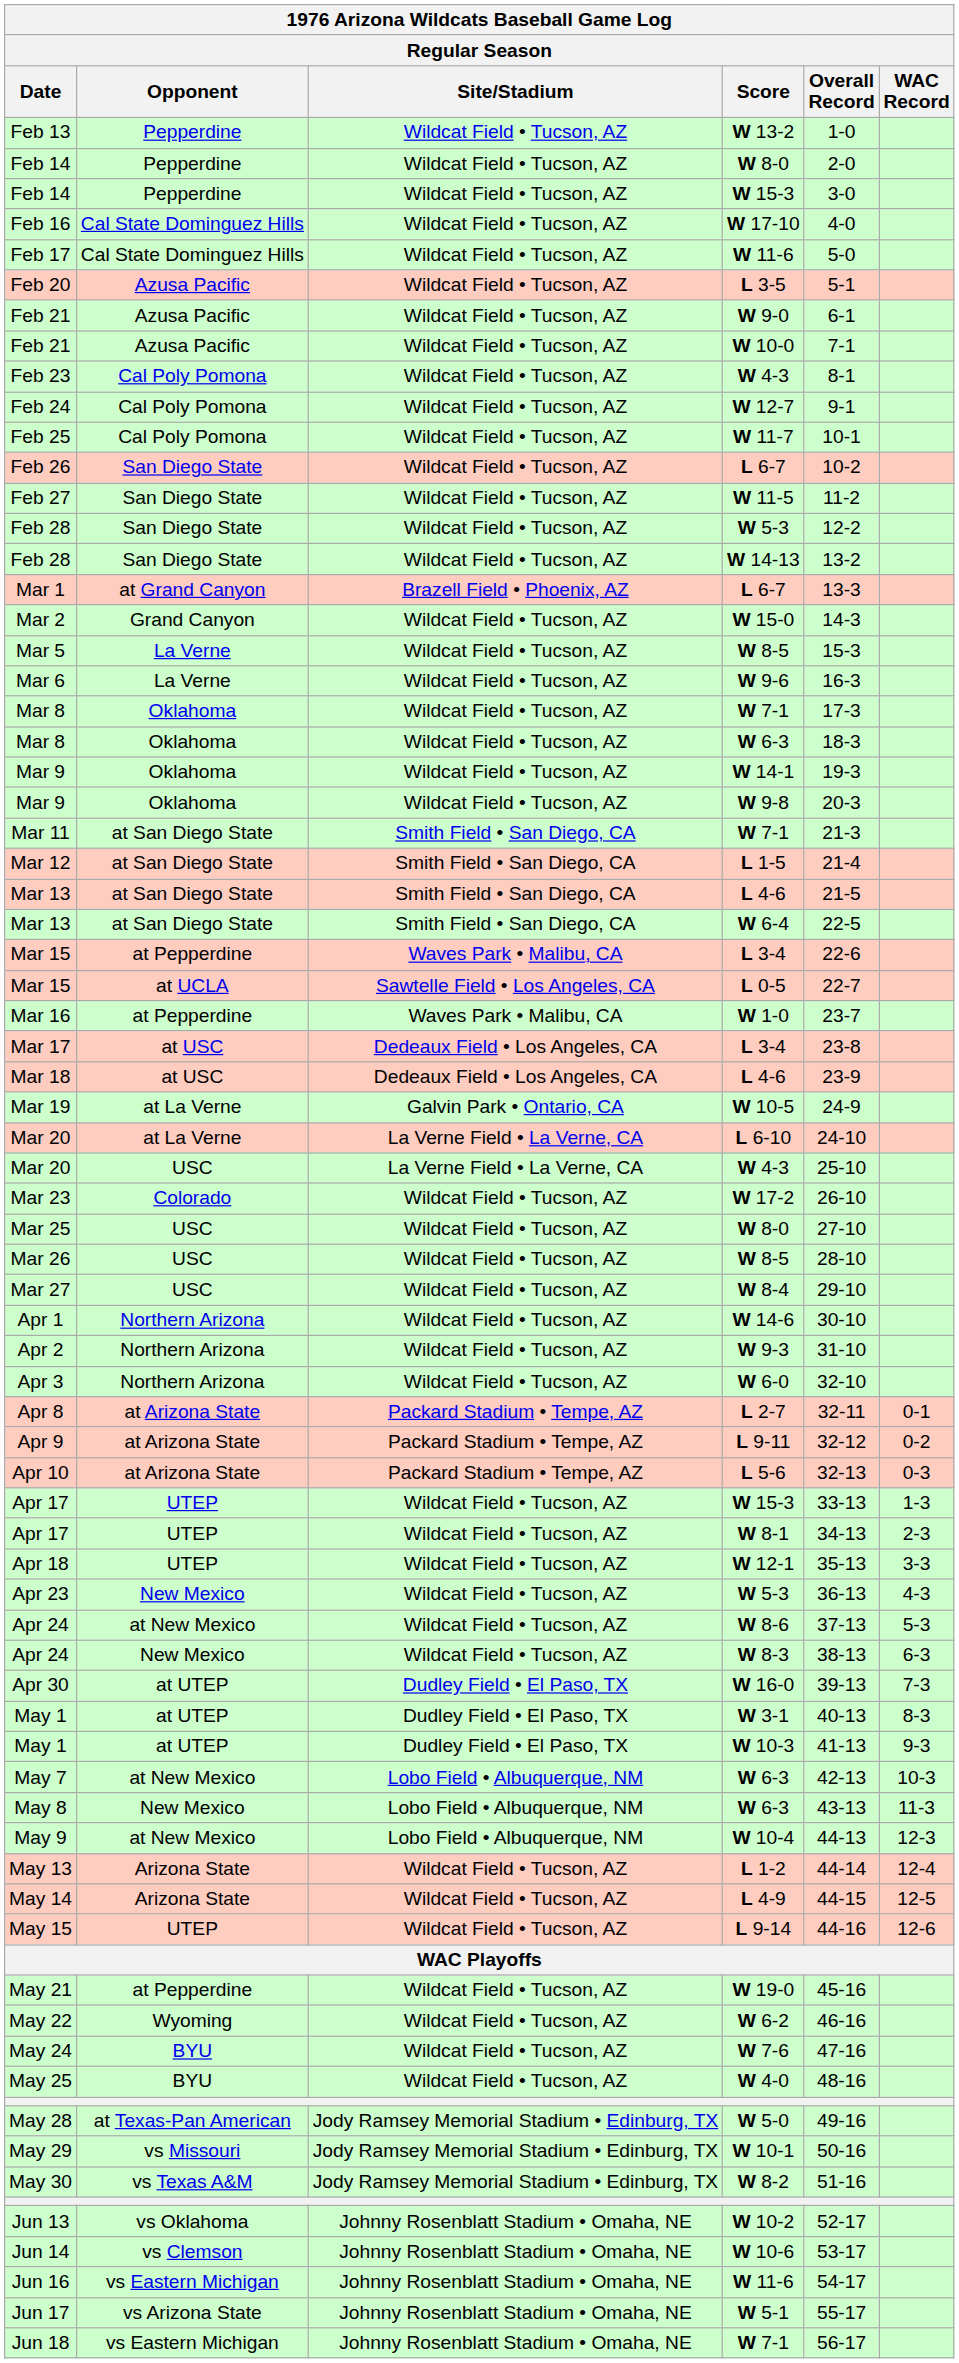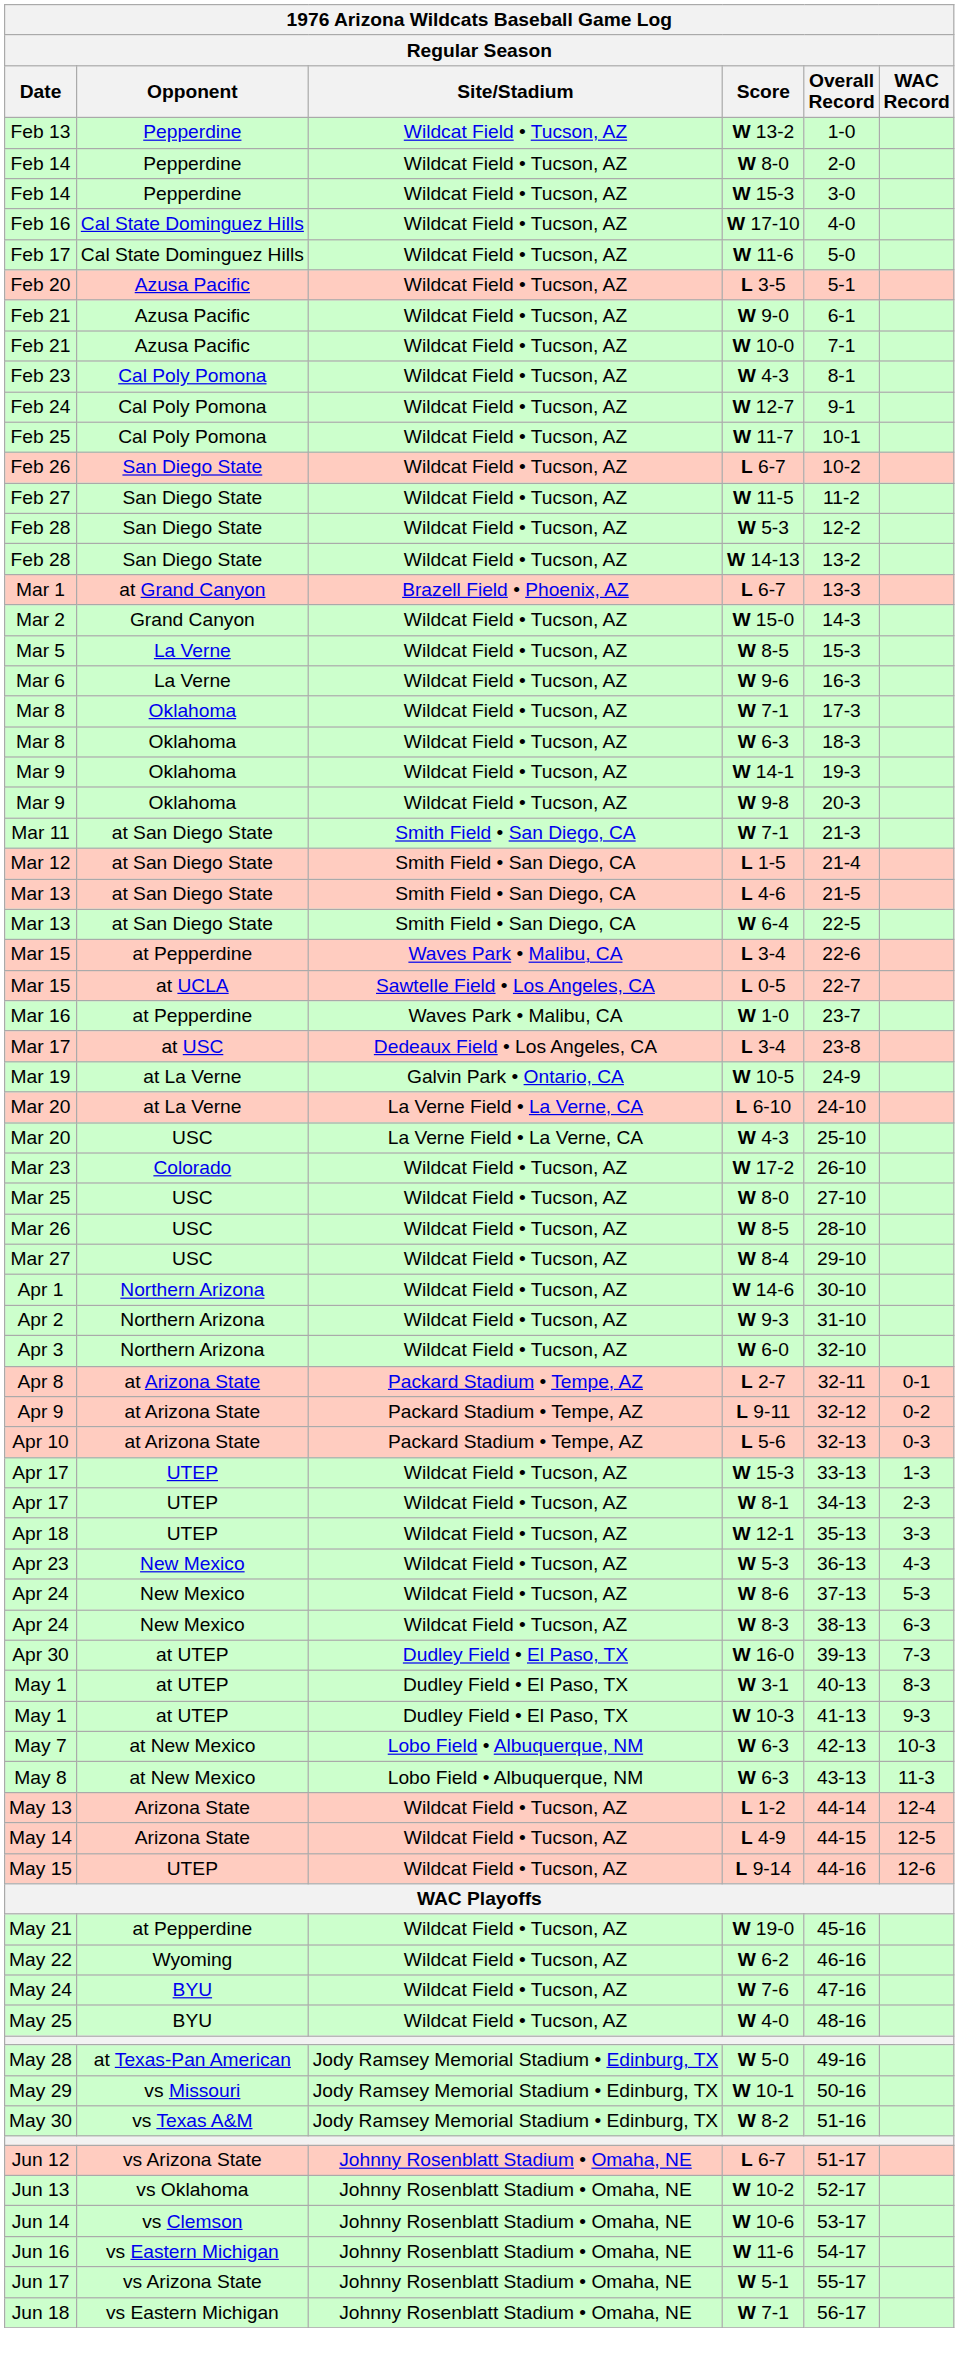- row: (40, 1076)
(192, 1624) at New Mexico -> (192, 1594) New Mexico
(192, 1807) New Mexico -> (192, 1776) at New Mexico
- row: (40, 1837)
+ row: (40, 2160)
